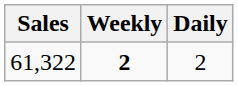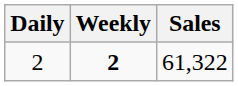columns swapped: (200, 23) <-> (43, 23)
